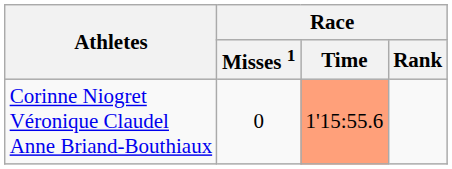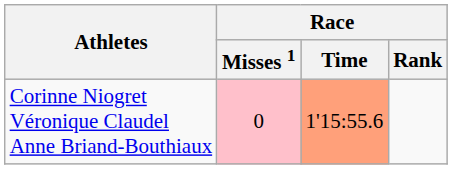(259, 121) no background -> (259, 121) pink background
